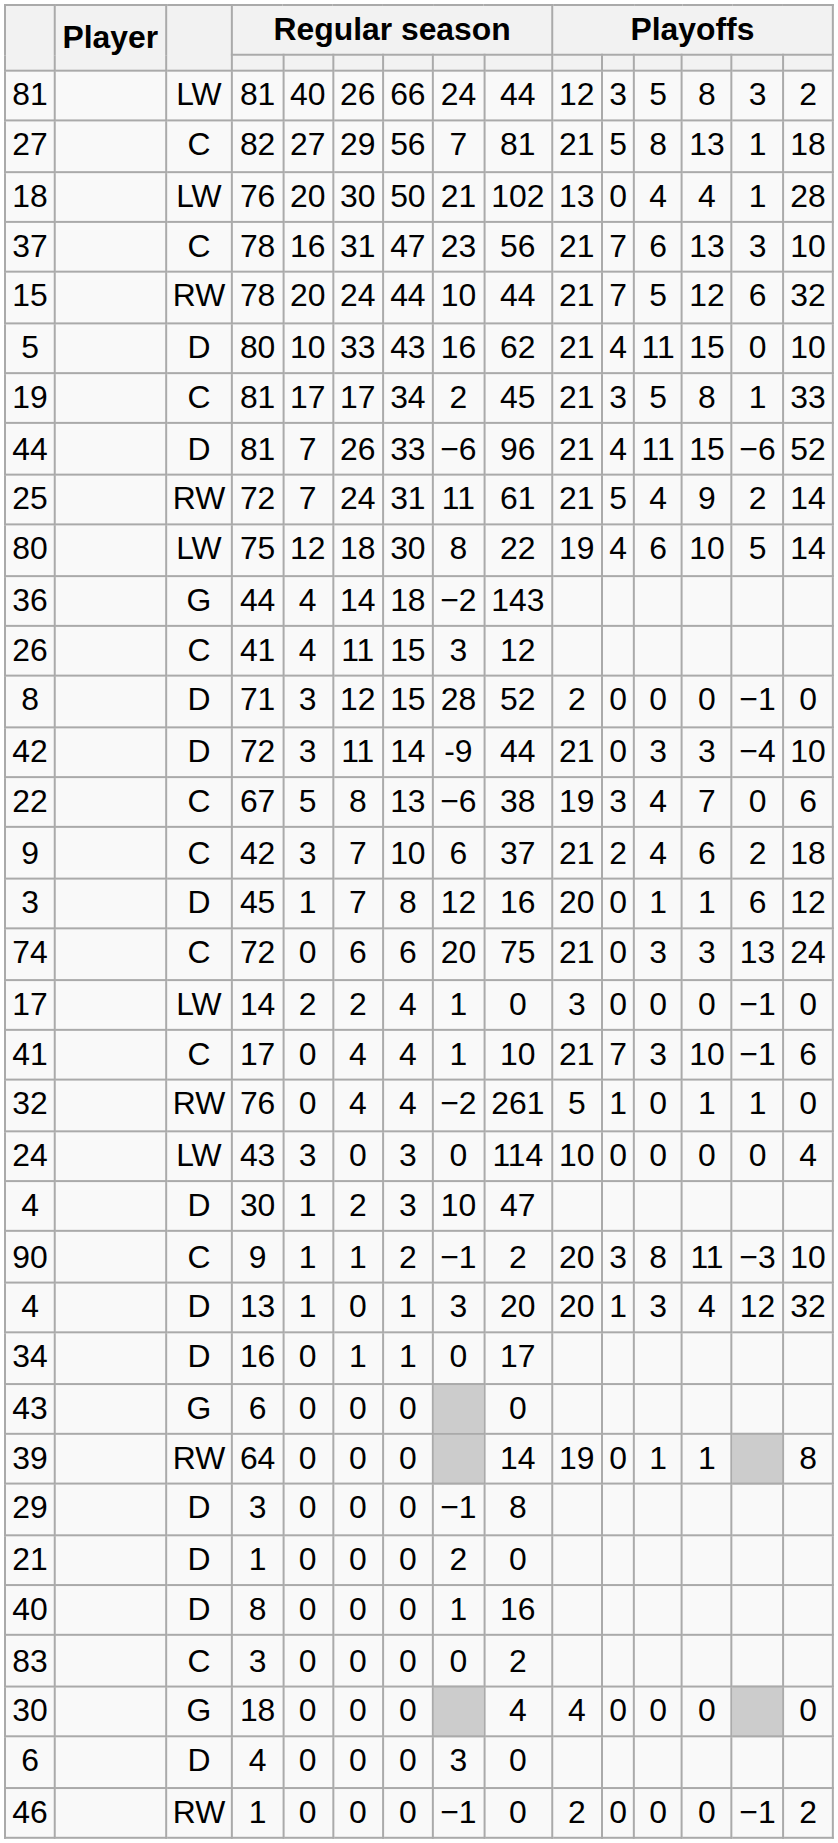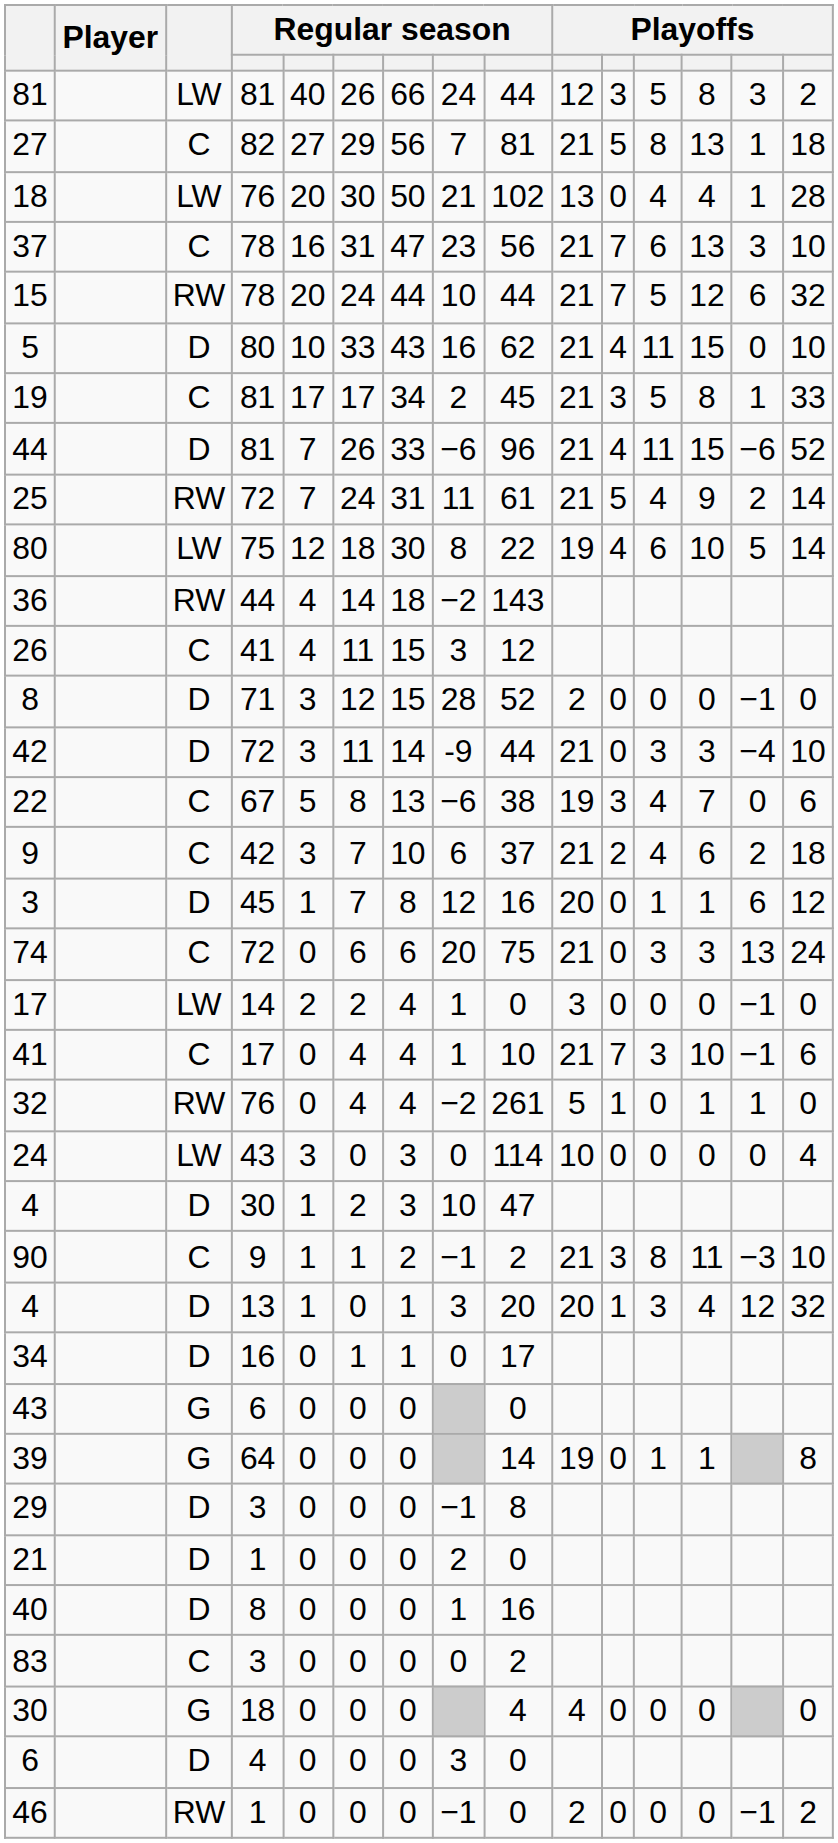(199, 599) G -> (199, 599) RW
(577, 1256) 20 -> (577, 1256) 21
(199, 1458) RW -> (199, 1458) G
